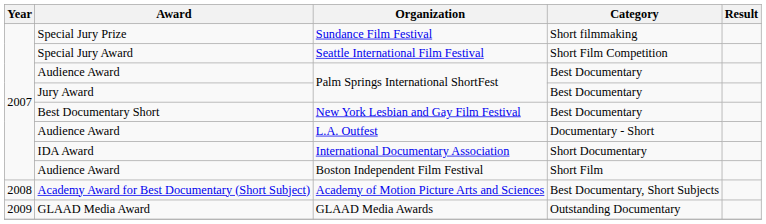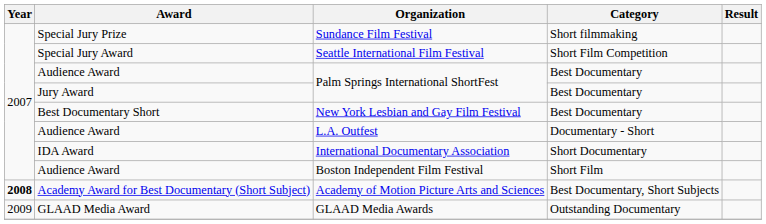(20, 190) normal -> (20, 190) bold
